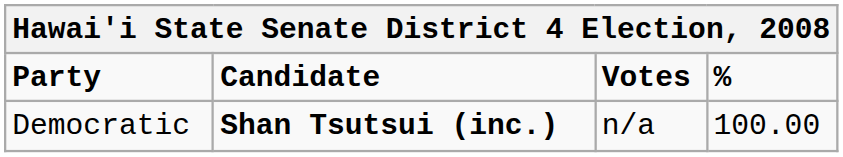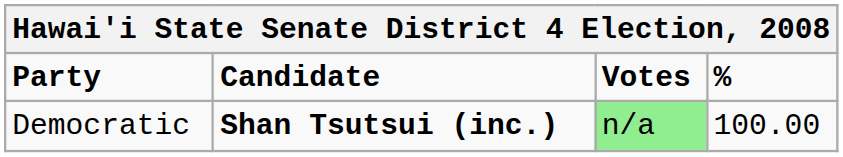(628, 126) no background -> (628, 126) lightgreen background
